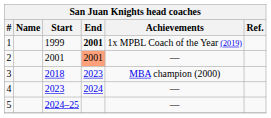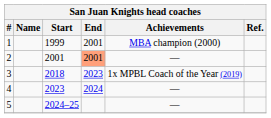(93, 43) bold -> (93, 43) normal
(175, 43) 1x MPBL Coach of the Year (2019) -> (175, 43) MBA champion (2000)
(175, 74) MBA champion (2000) -> (175, 74) 1x MPBL Coach of the Year (2019)
